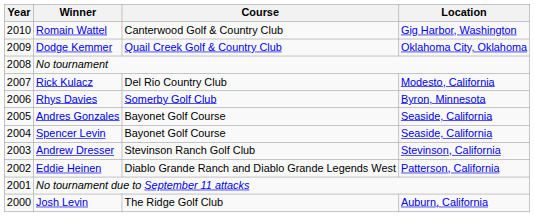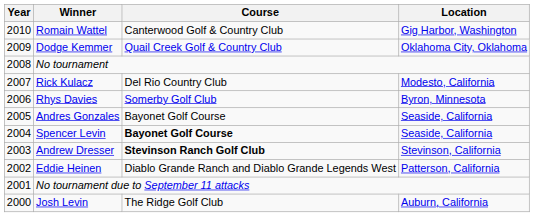(175, 133) normal -> (179, 133) bold
(190, 151) normal -> (195, 151) bold
